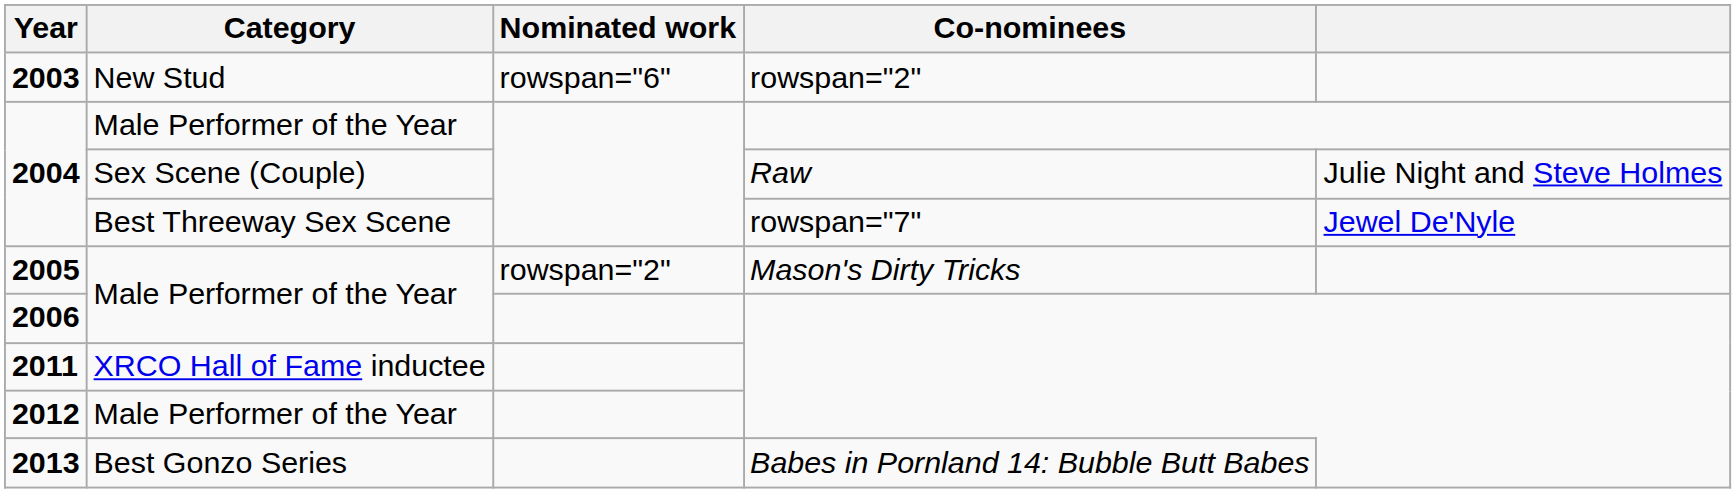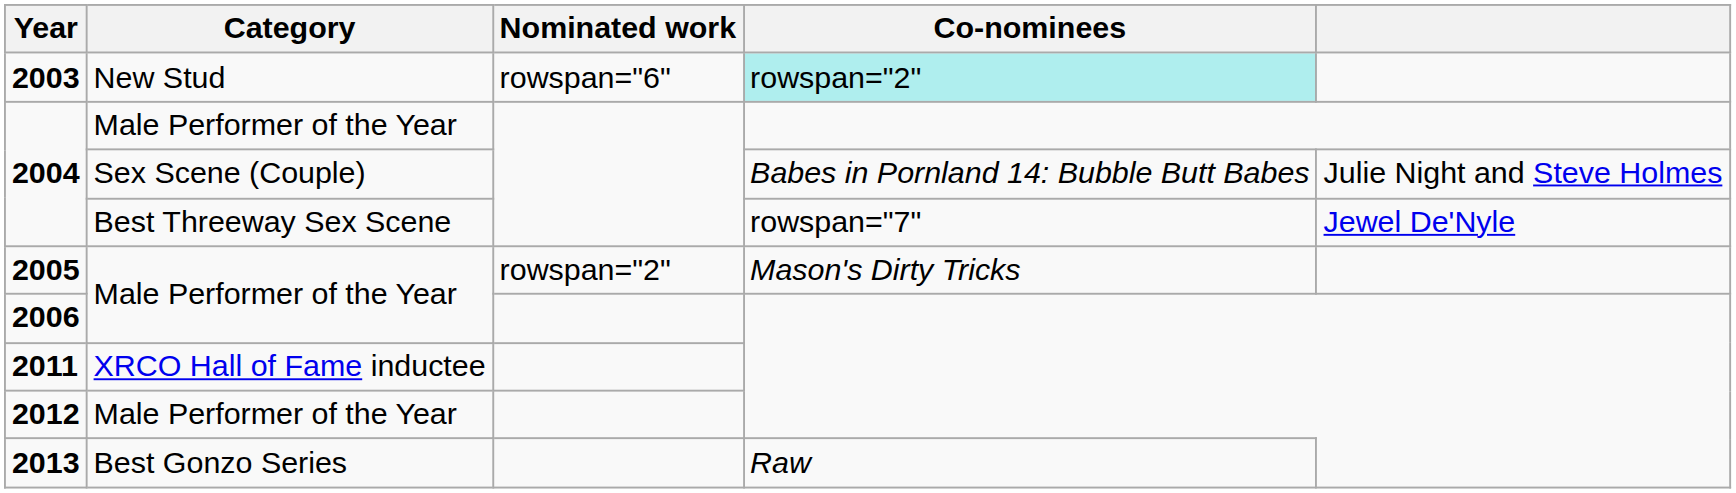(836, 76) no background -> (836, 76) paleturquoise background
(781, 173) Raw -> (1030, 173) Babes in Pornland 14: Bubble Butt Babes
(1030, 462) Babes in Pornland 14: Bubble Butt Babes -> (781, 462) Raw
